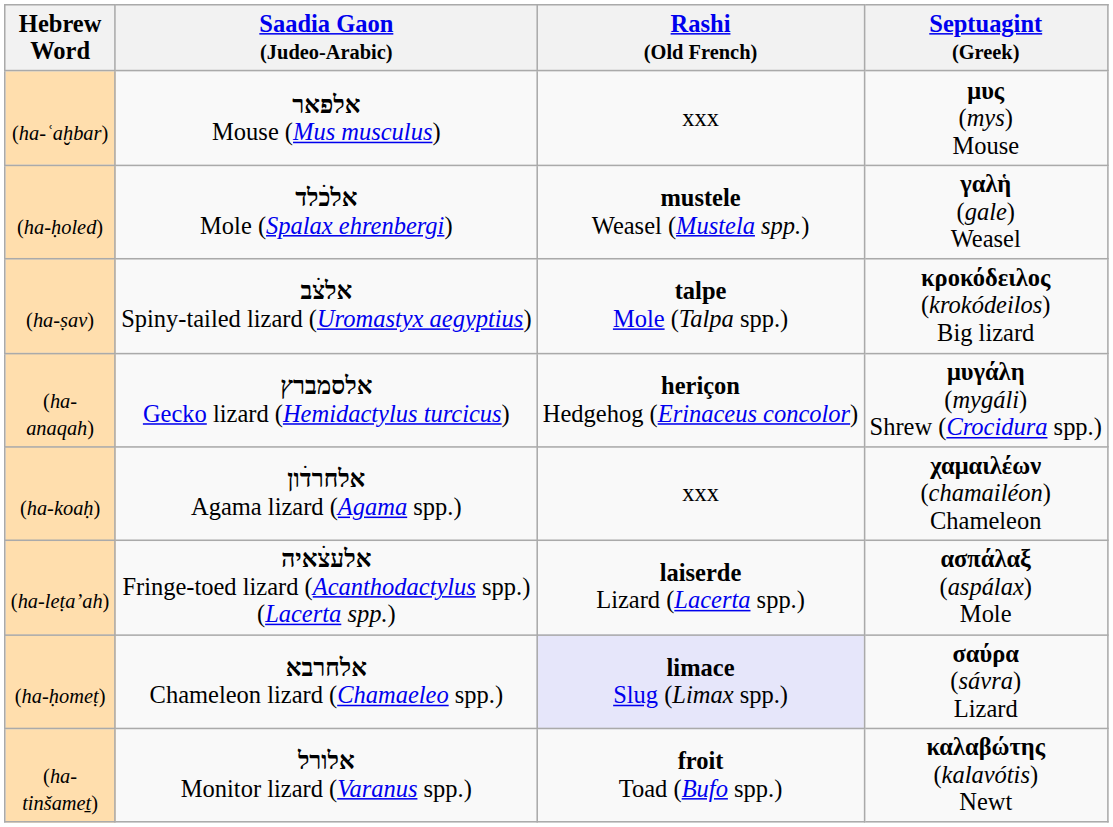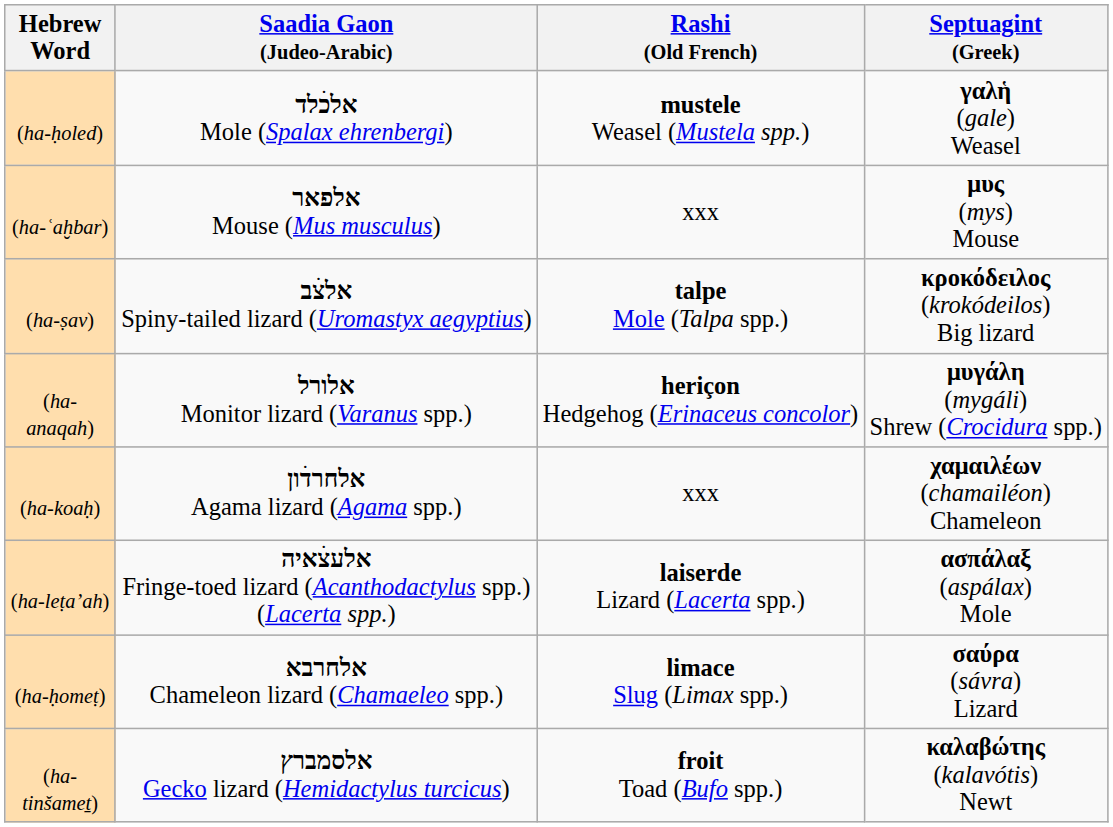rows swapped: (60, 227) <-> (60, 133)
(326, 399) אלסמברץ Gecko lizard (Hemidactylus turcicus) -> (326, 399) אלורל Monitor lizard (Varanus spp.)
(701, 681) lavender background -> (701, 681) no background
(326, 775) אלורל Monitor lizard (Varanus spp.) -> (326, 775) אלסמברץ Gecko lizard (Hemidactylus turcicus)
